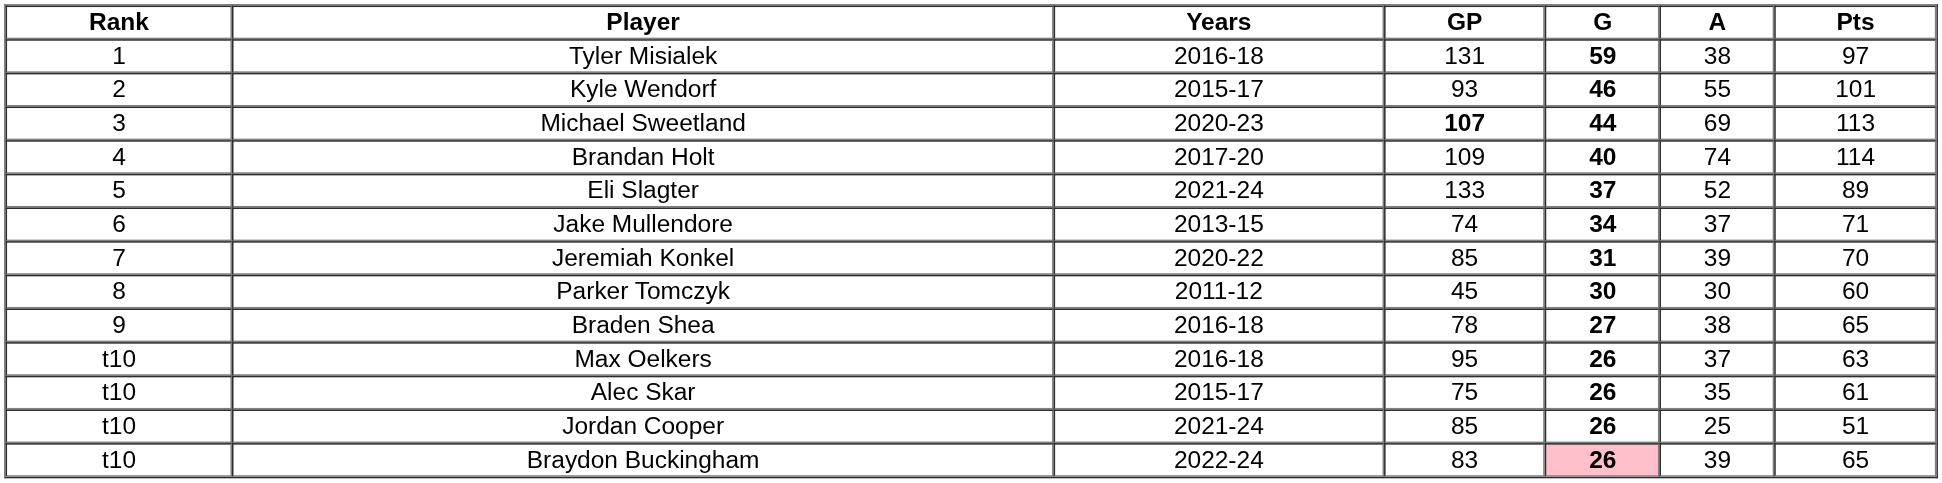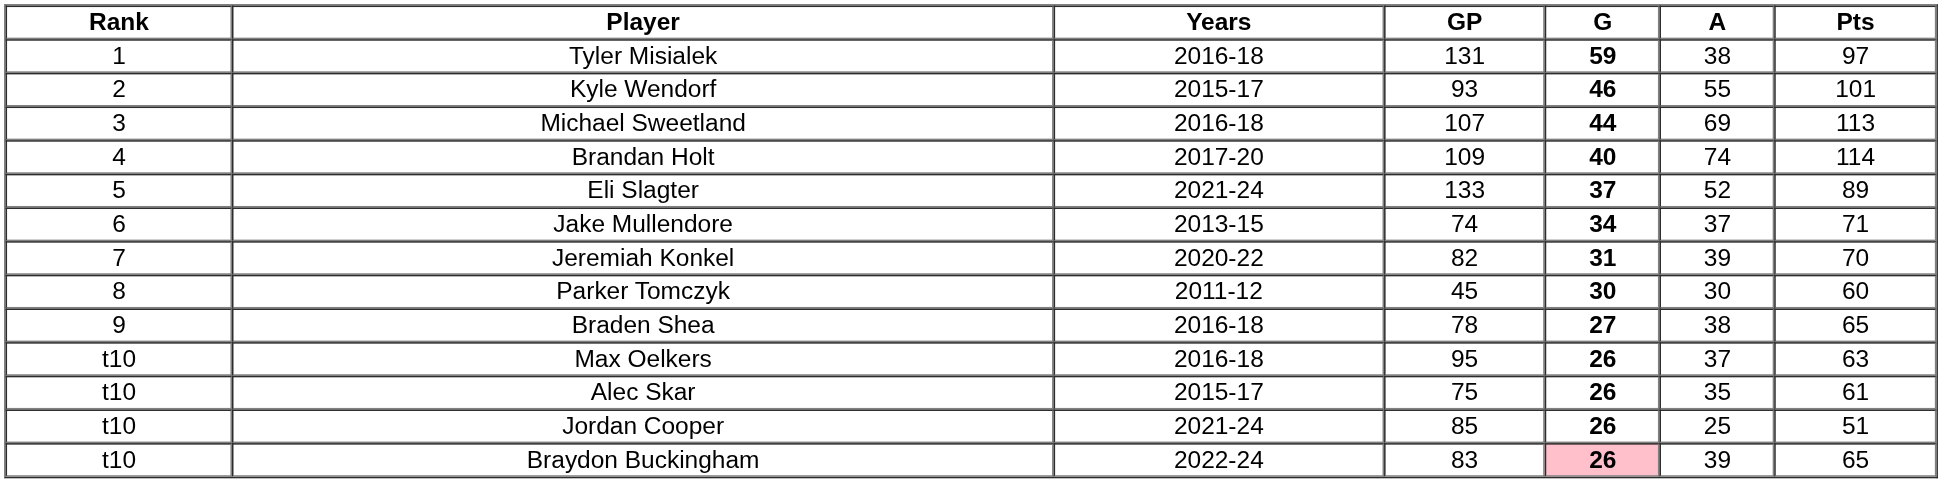(1219, 123) 2020-23 -> (1219, 123) 2016-18
(1465, 123) bold -> (1465, 123) normal
(1465, 257) 85 -> (1465, 257) 82
